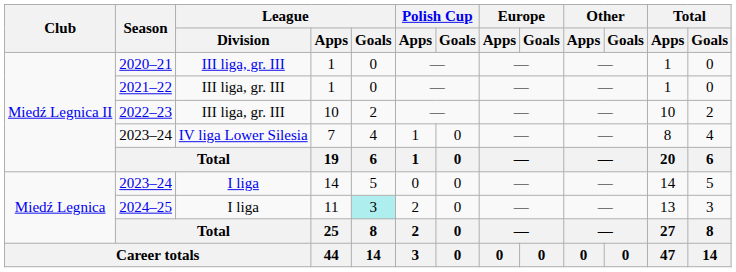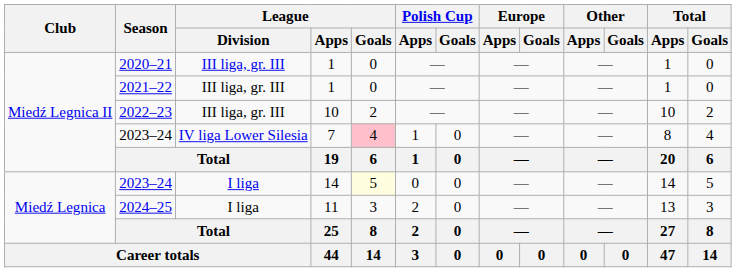(373, 135) no background -> (373, 135) pink background
(373, 183) no background -> (373, 183) lightyellow background
(373, 207) paleturquoise background -> (373, 207) no background
